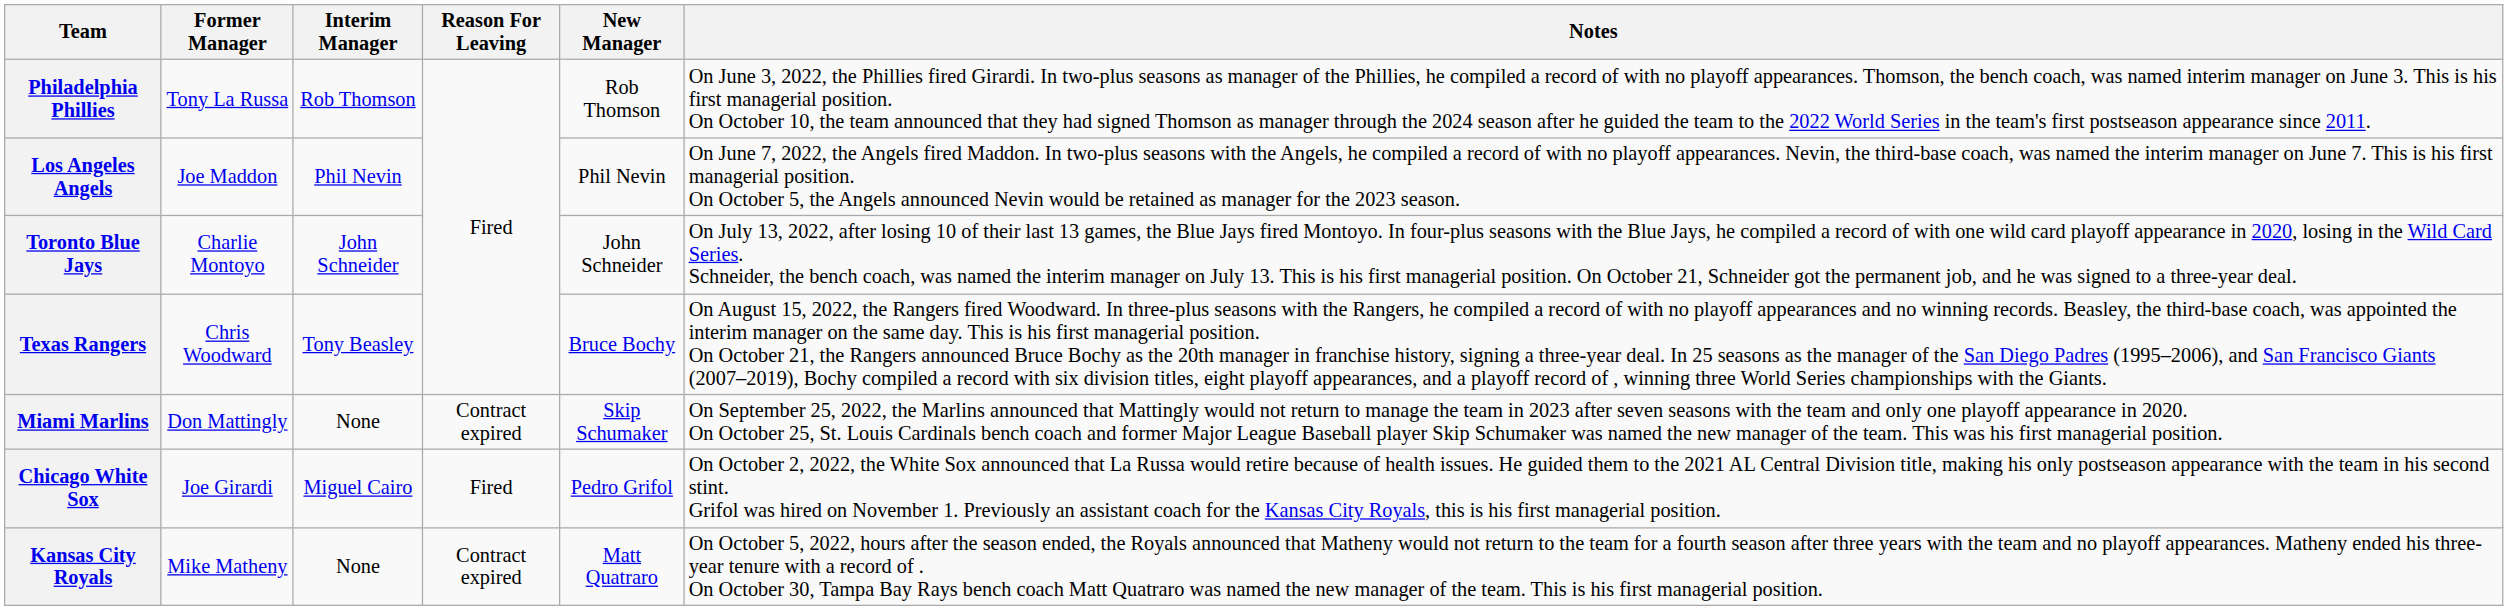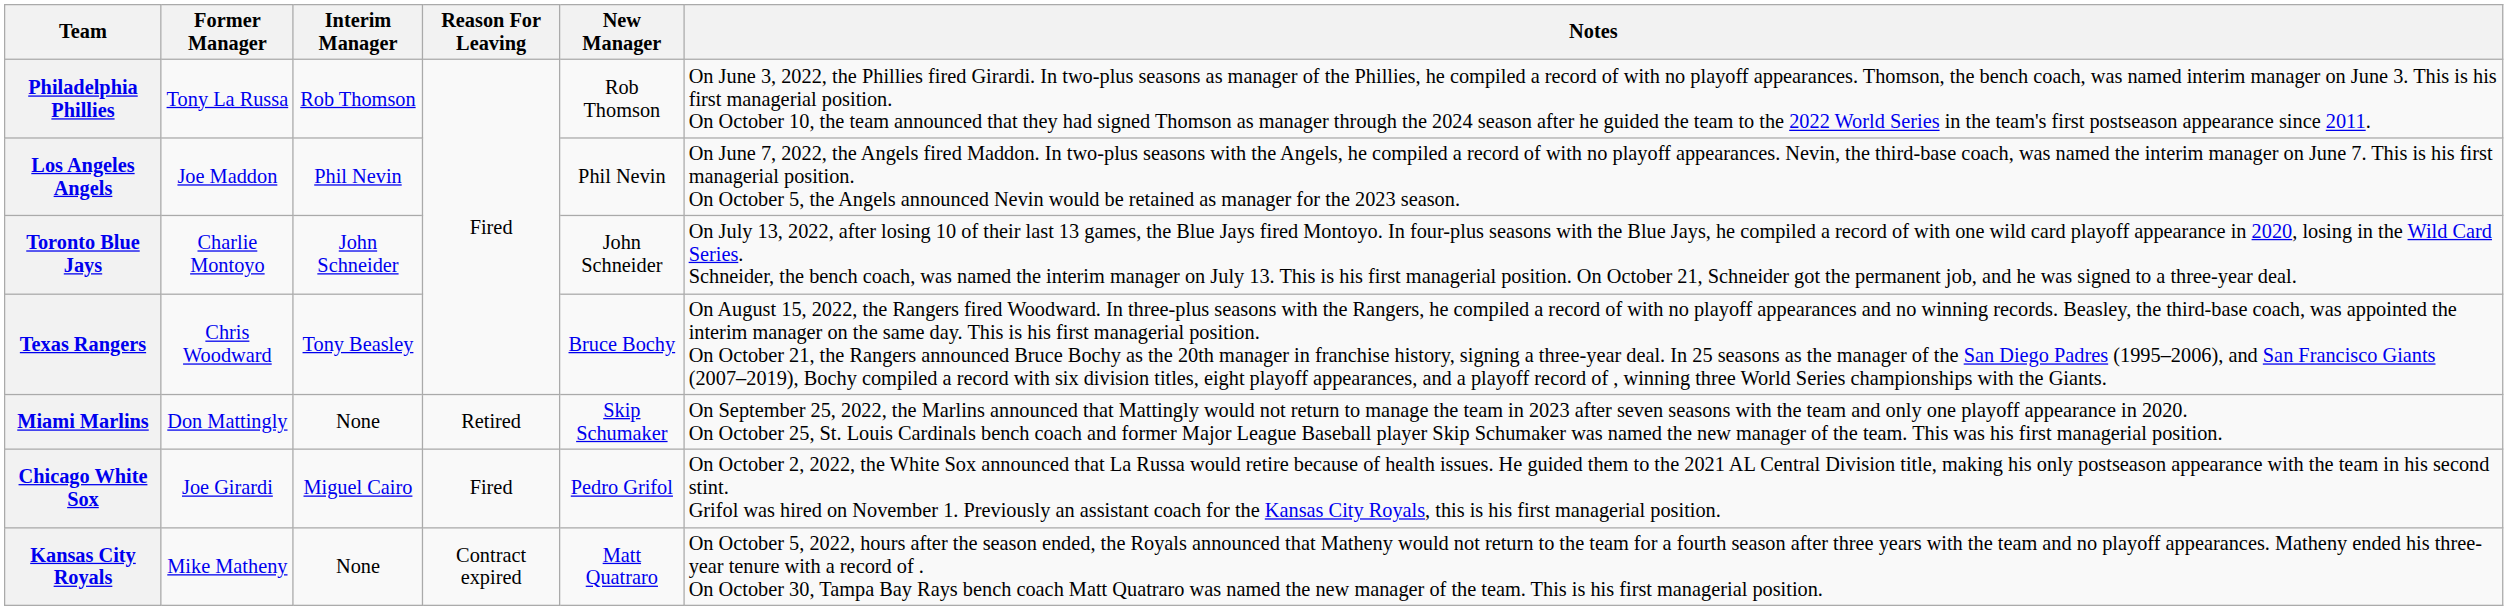(491, 421) Contract expired -> (491, 421) Retired
